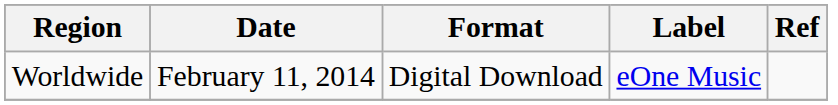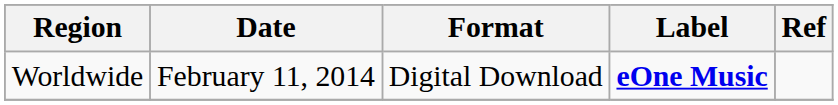(689, 75) normal -> (692, 75) bold
